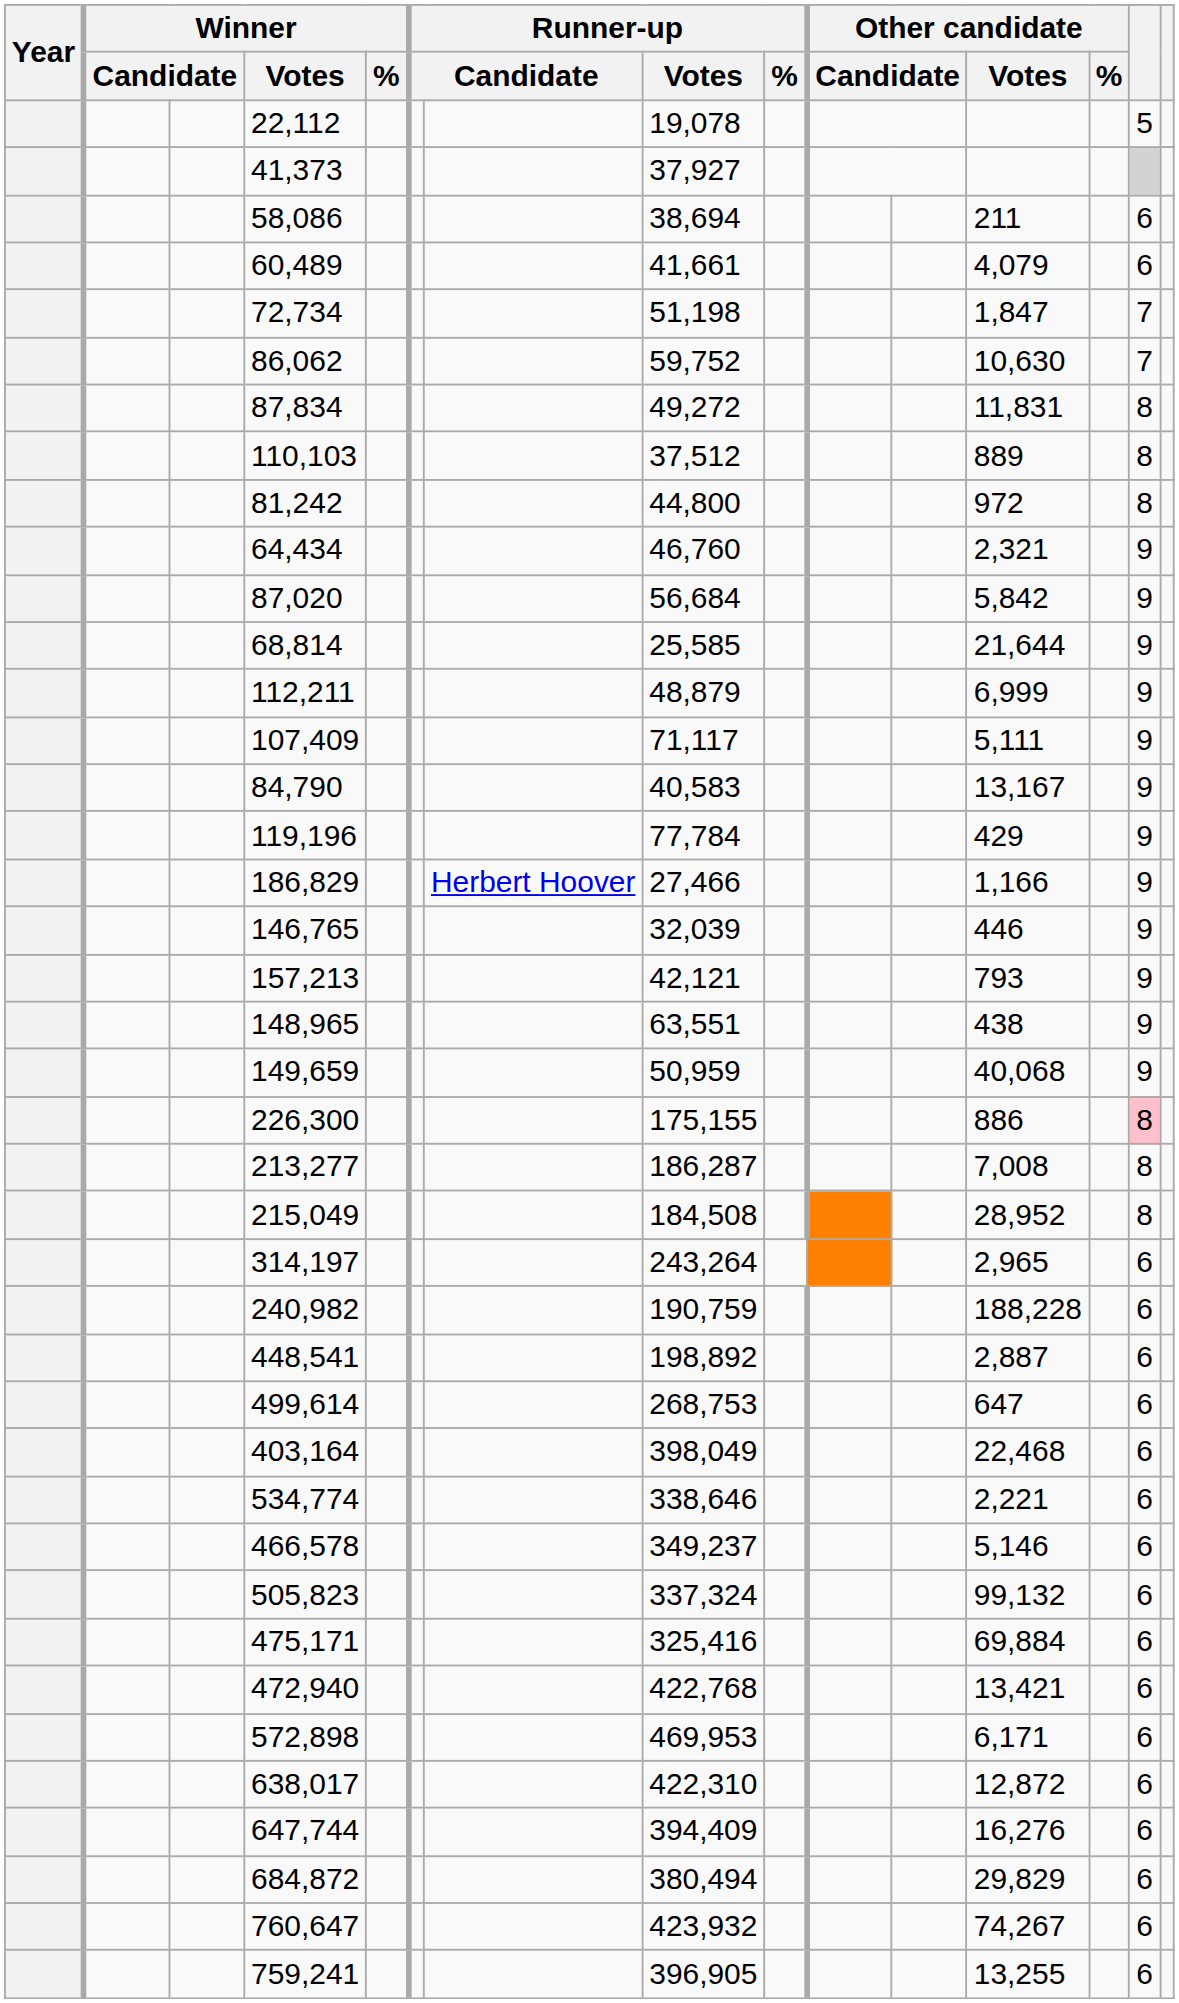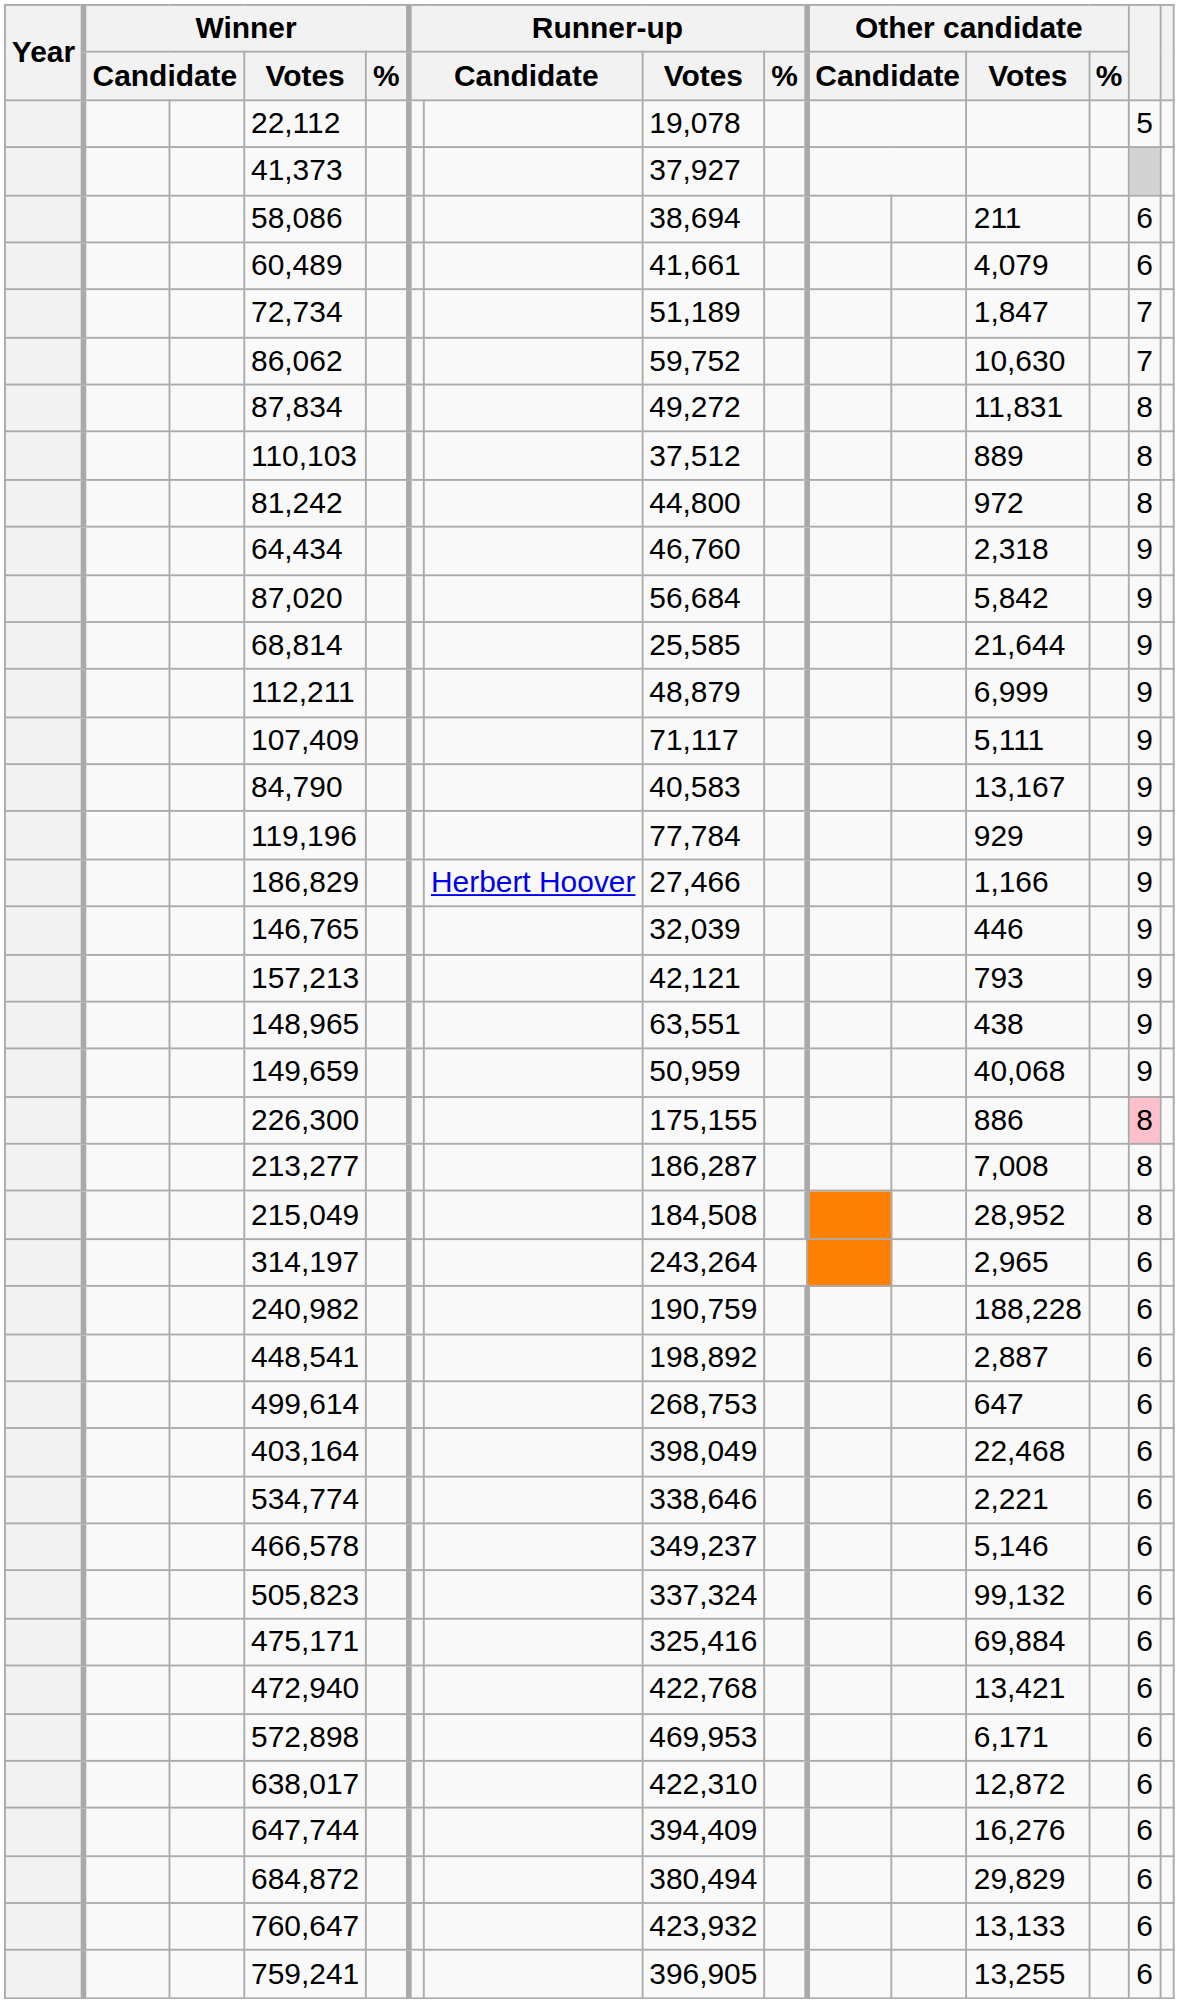(695, 312) 51,198 -> (695, 312) 51,189
(1011, 550) 2,321 -> (1011, 550) 2,318
(999, 834) 429 -> (999, 834) 929
(1020, 1926) 74,267 -> (1020, 1926) 13,133
